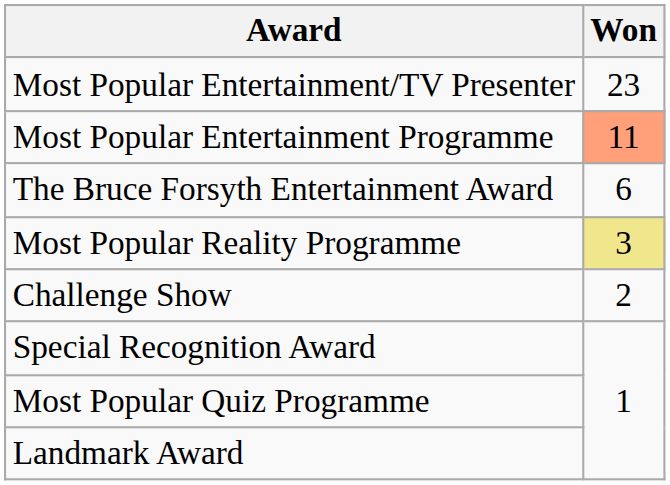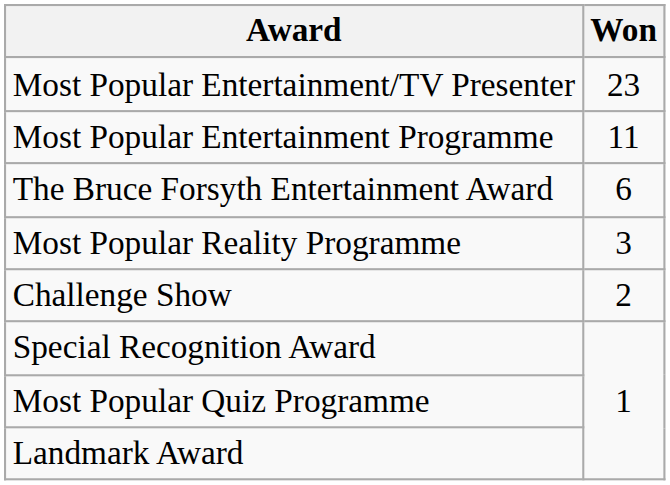(624, 136) lightsalmon background -> (624, 136) no background
(624, 242) khaki background -> (624, 242) no background
